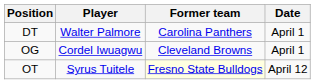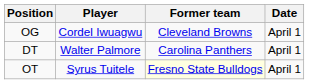rows swapped: (30, 50) <-> (30, 32)
(288, 69) April 12 -> (285, 69) April 1
